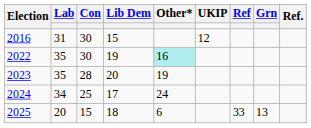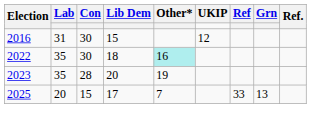(112, 56) 19 -> (112, 56) 18
- row: (19, 94)
(112, 113) 18 -> (112, 94) 17
(159, 113) 6 -> (159, 94) 7
